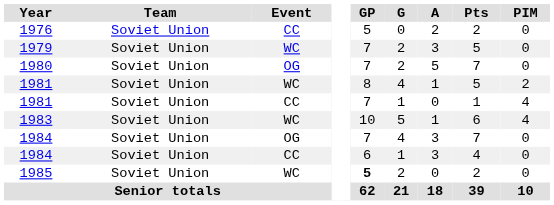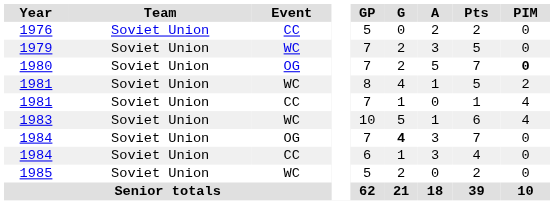(525, 66) normal -> (525, 66) bold
(401, 138) normal -> (401, 138) bold
(367, 174) bold -> (367, 174) normal
